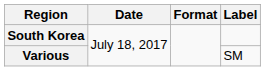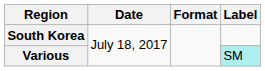(233, 55) no background -> (233, 55) paleturquoise background
